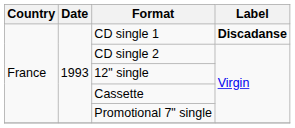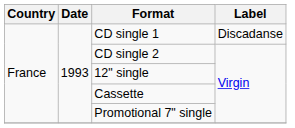(252, 34) bold -> (250, 34) normal
